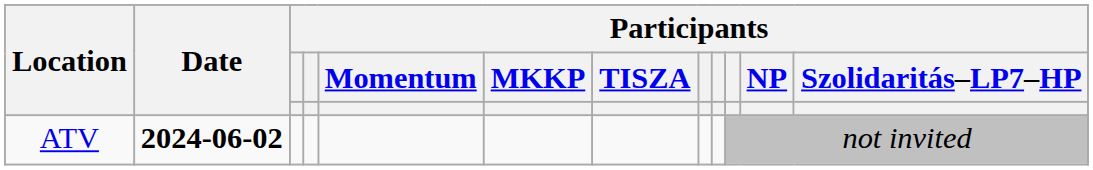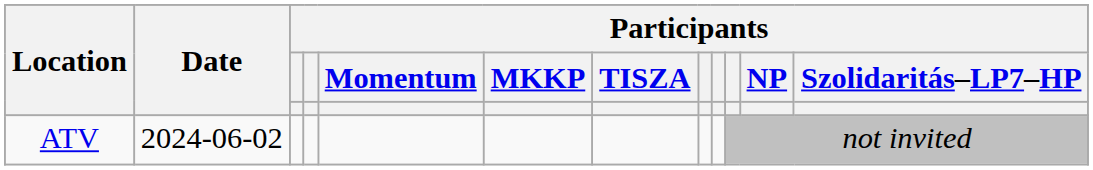(212, 139) bold -> (212, 139) normal
